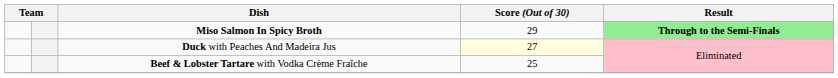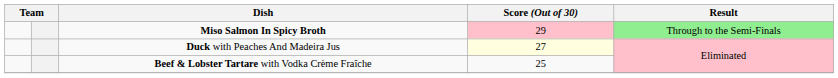(532, 30) no background -> (541, 30) pink background
(719, 30) bold -> (724, 30) normal
